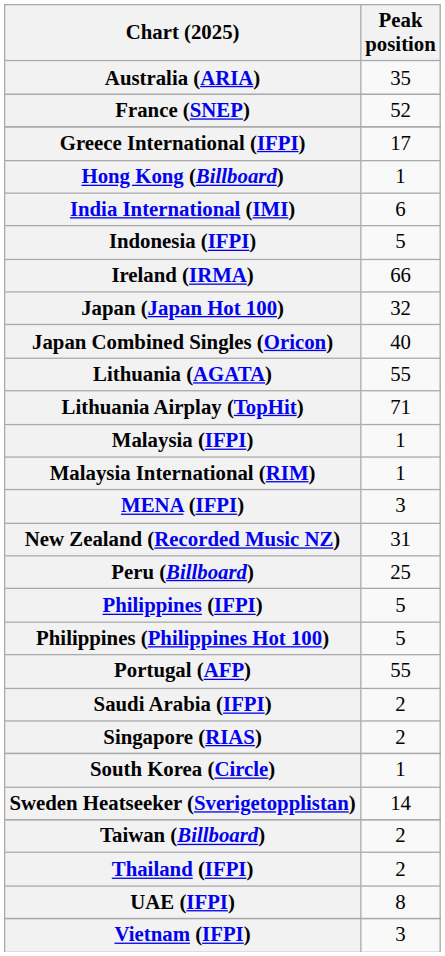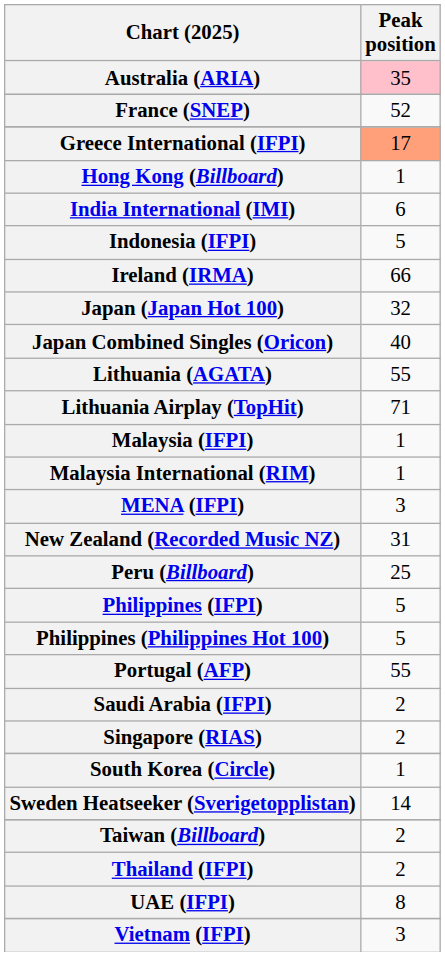(401, 77) no background -> (401, 77) pink background
(401, 143) no background -> (401, 143) lightsalmon background
